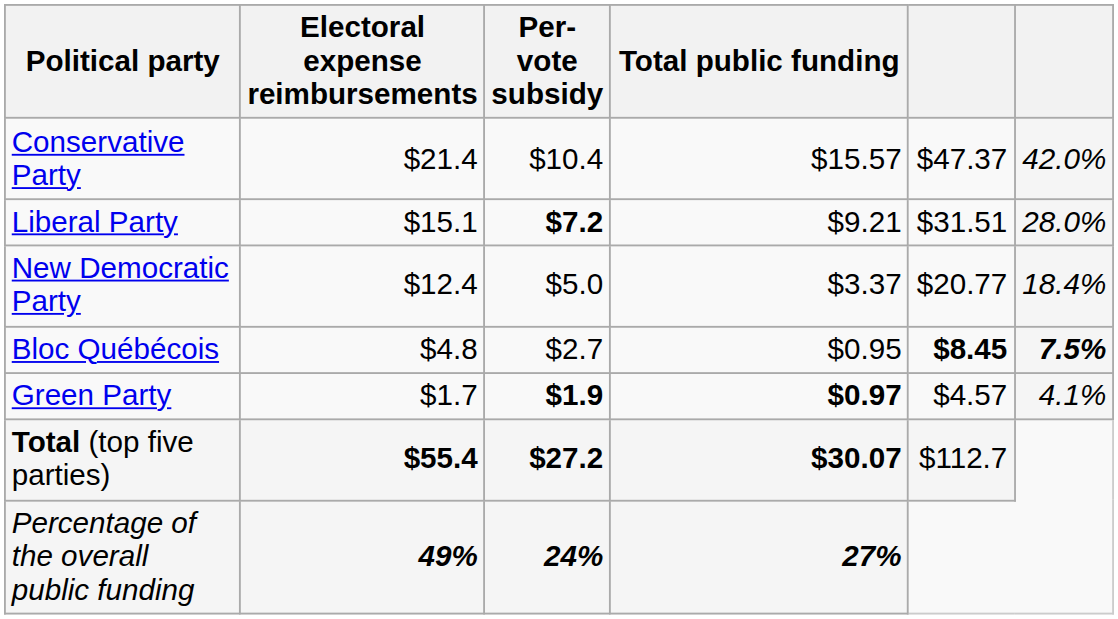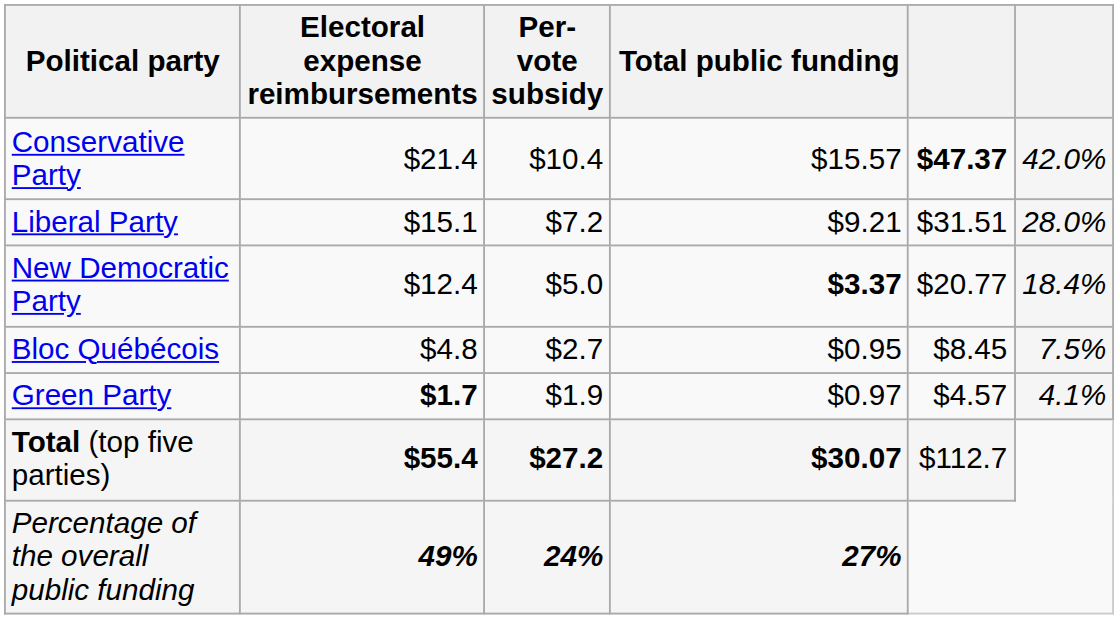(962, 158) normal -> (962, 158) bold
(574, 221) bold -> (574, 221) normal
(865, 285) normal -> (865, 285) bold
(970, 348) bold -> (970, 348) normal
(1073, 348) bold -> (1073, 348) normal
(449, 395) normal -> (449, 395) bold
(574, 395) bold -> (574, 395) normal
(865, 395) bold -> (865, 395) normal
